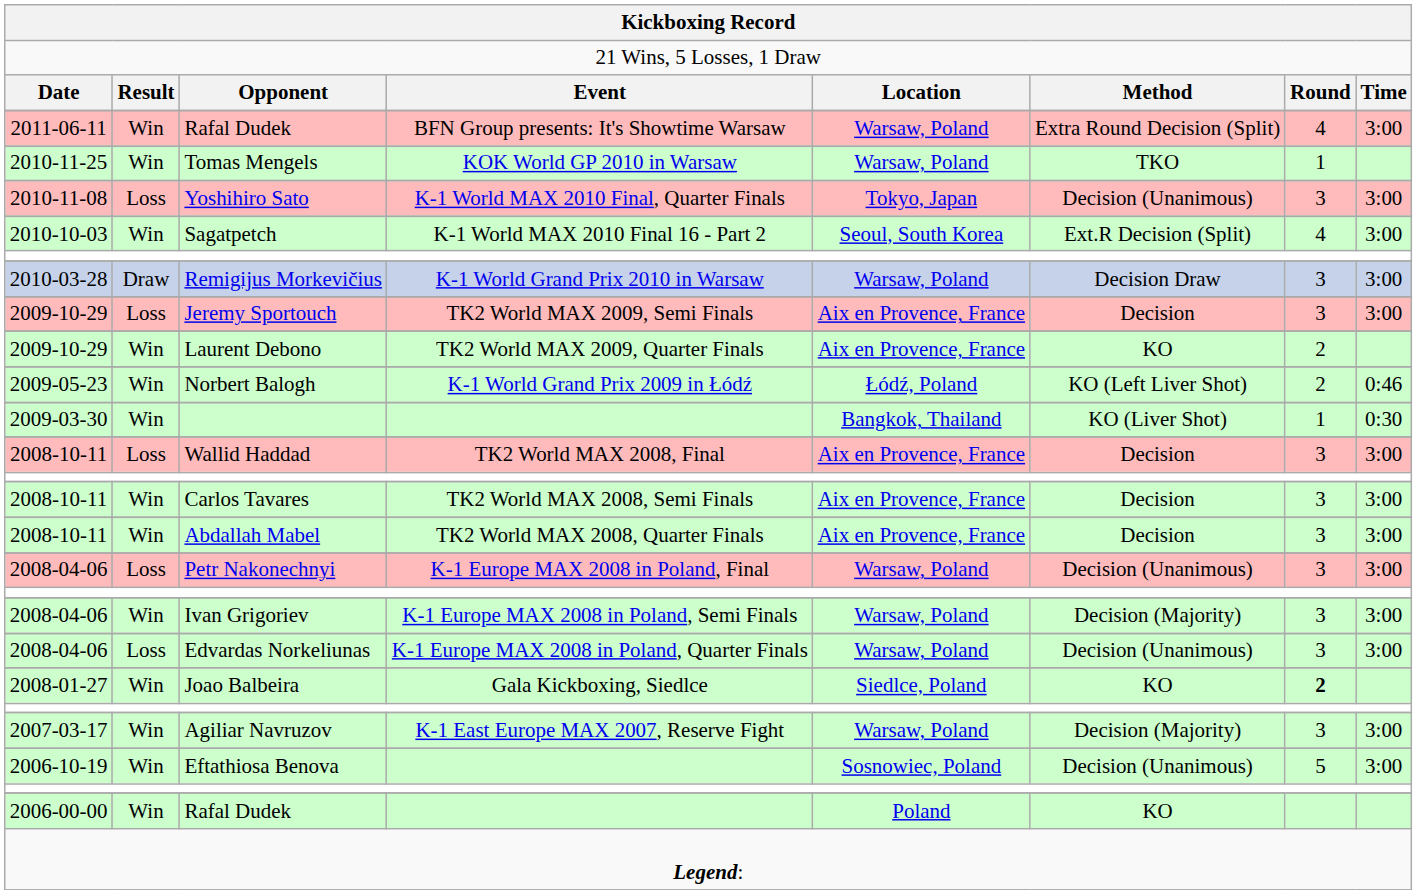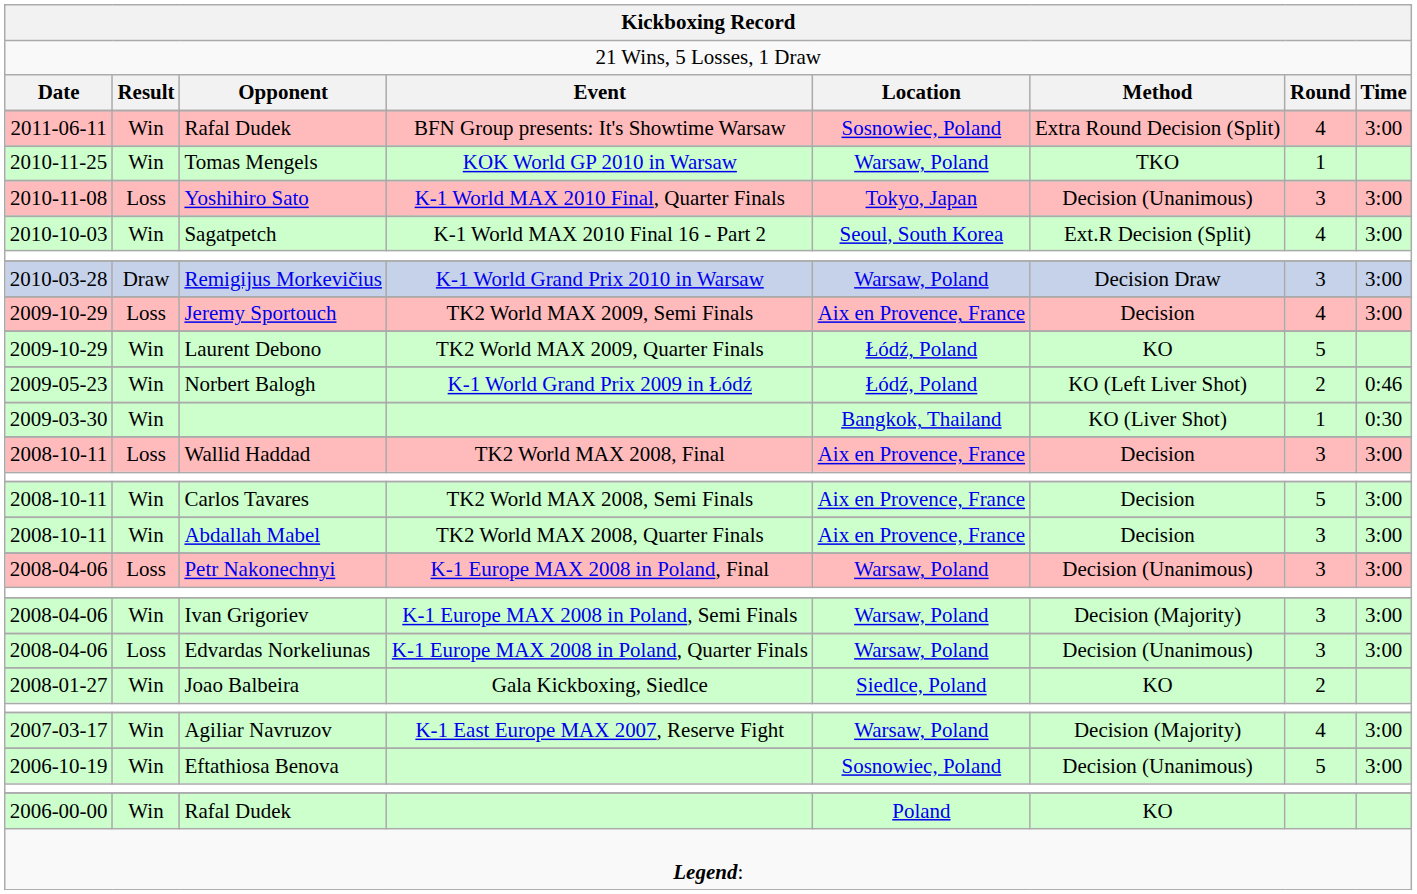(921, 127) Warsaw, Poland -> (921, 127) Sosnowiec, Poland
(1320, 313) 3 -> (1320, 313) 4
(921, 348) Aix en Provence, France -> (921, 348) Łódź, Poland
(1320, 348) 2 -> (1320, 348) 5
(1320, 499) 3 -> (1320, 499) 5
(1320, 685) bold -> (1320, 685) normal
(1320, 730) 3 -> (1320, 730) 4
